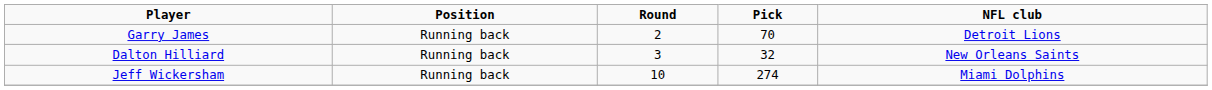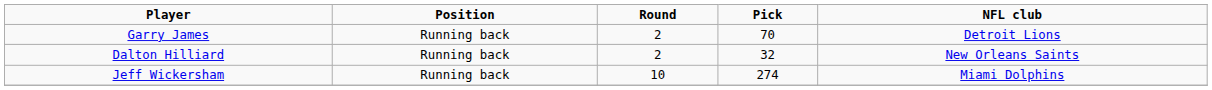(658, 55) 3 -> (658, 55) 2
